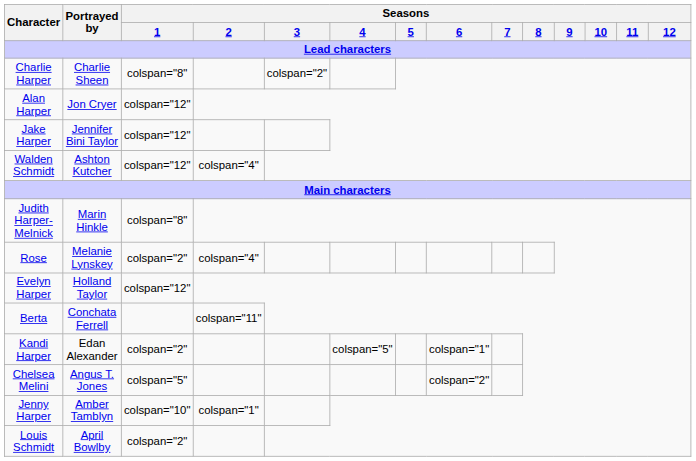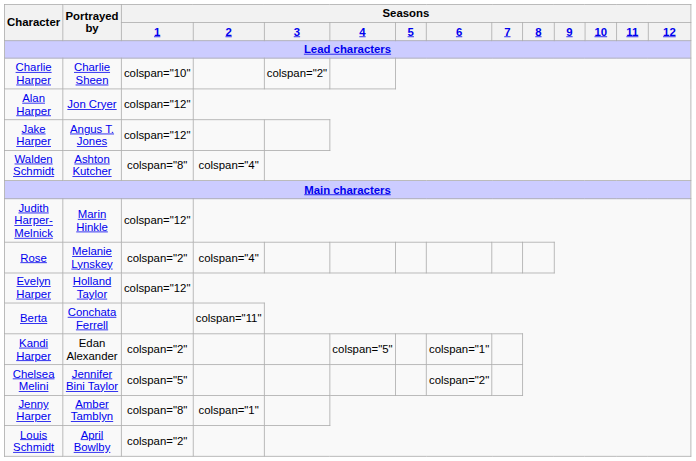(157, 74) colspan="8" -> (157, 74) colspan="10"
(92, 135) Jennifer Bini Taylor -> (92, 135) Angus T. Jones
(157, 166) colspan="12" -> (157, 166) colspan="8"
(157, 221) colspan="8" -> (157, 221) colspan="12"
(92, 380) Angus T. Jones -> (92, 380) Jennifer Bini Taylor
(157, 411) colspan="10" -> (157, 411) colspan="8"
